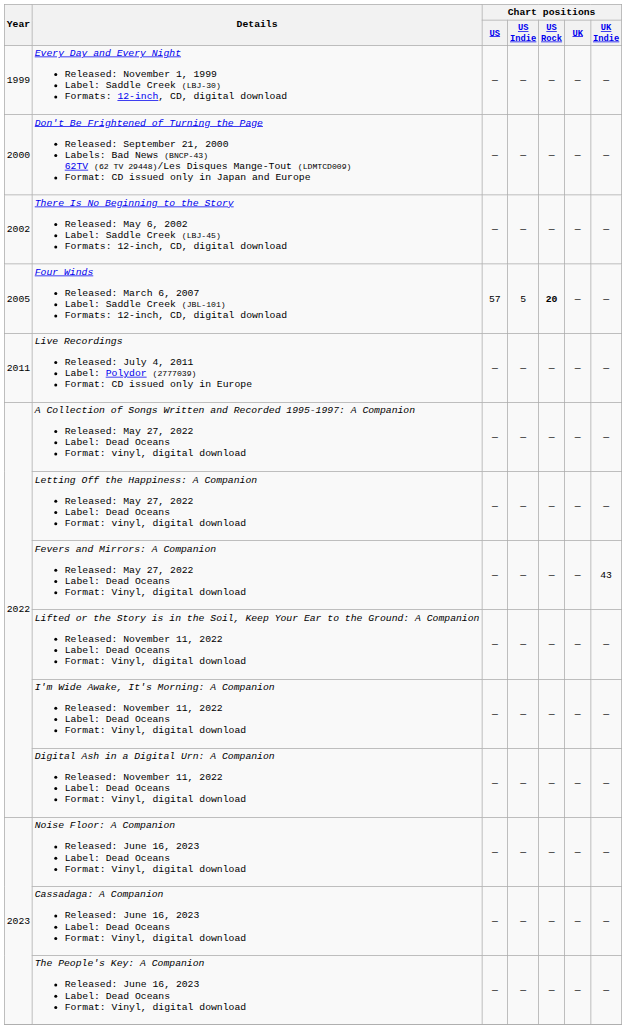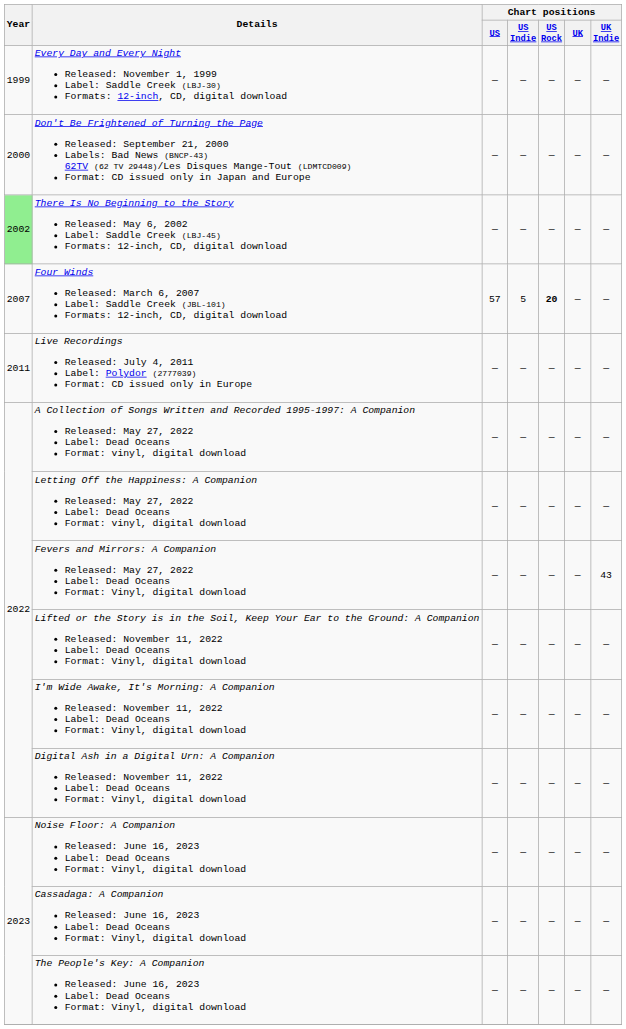(18, 230) no background -> (18, 230) lightgreen background
(18, 299) 2005 -> (18, 299) 2007
